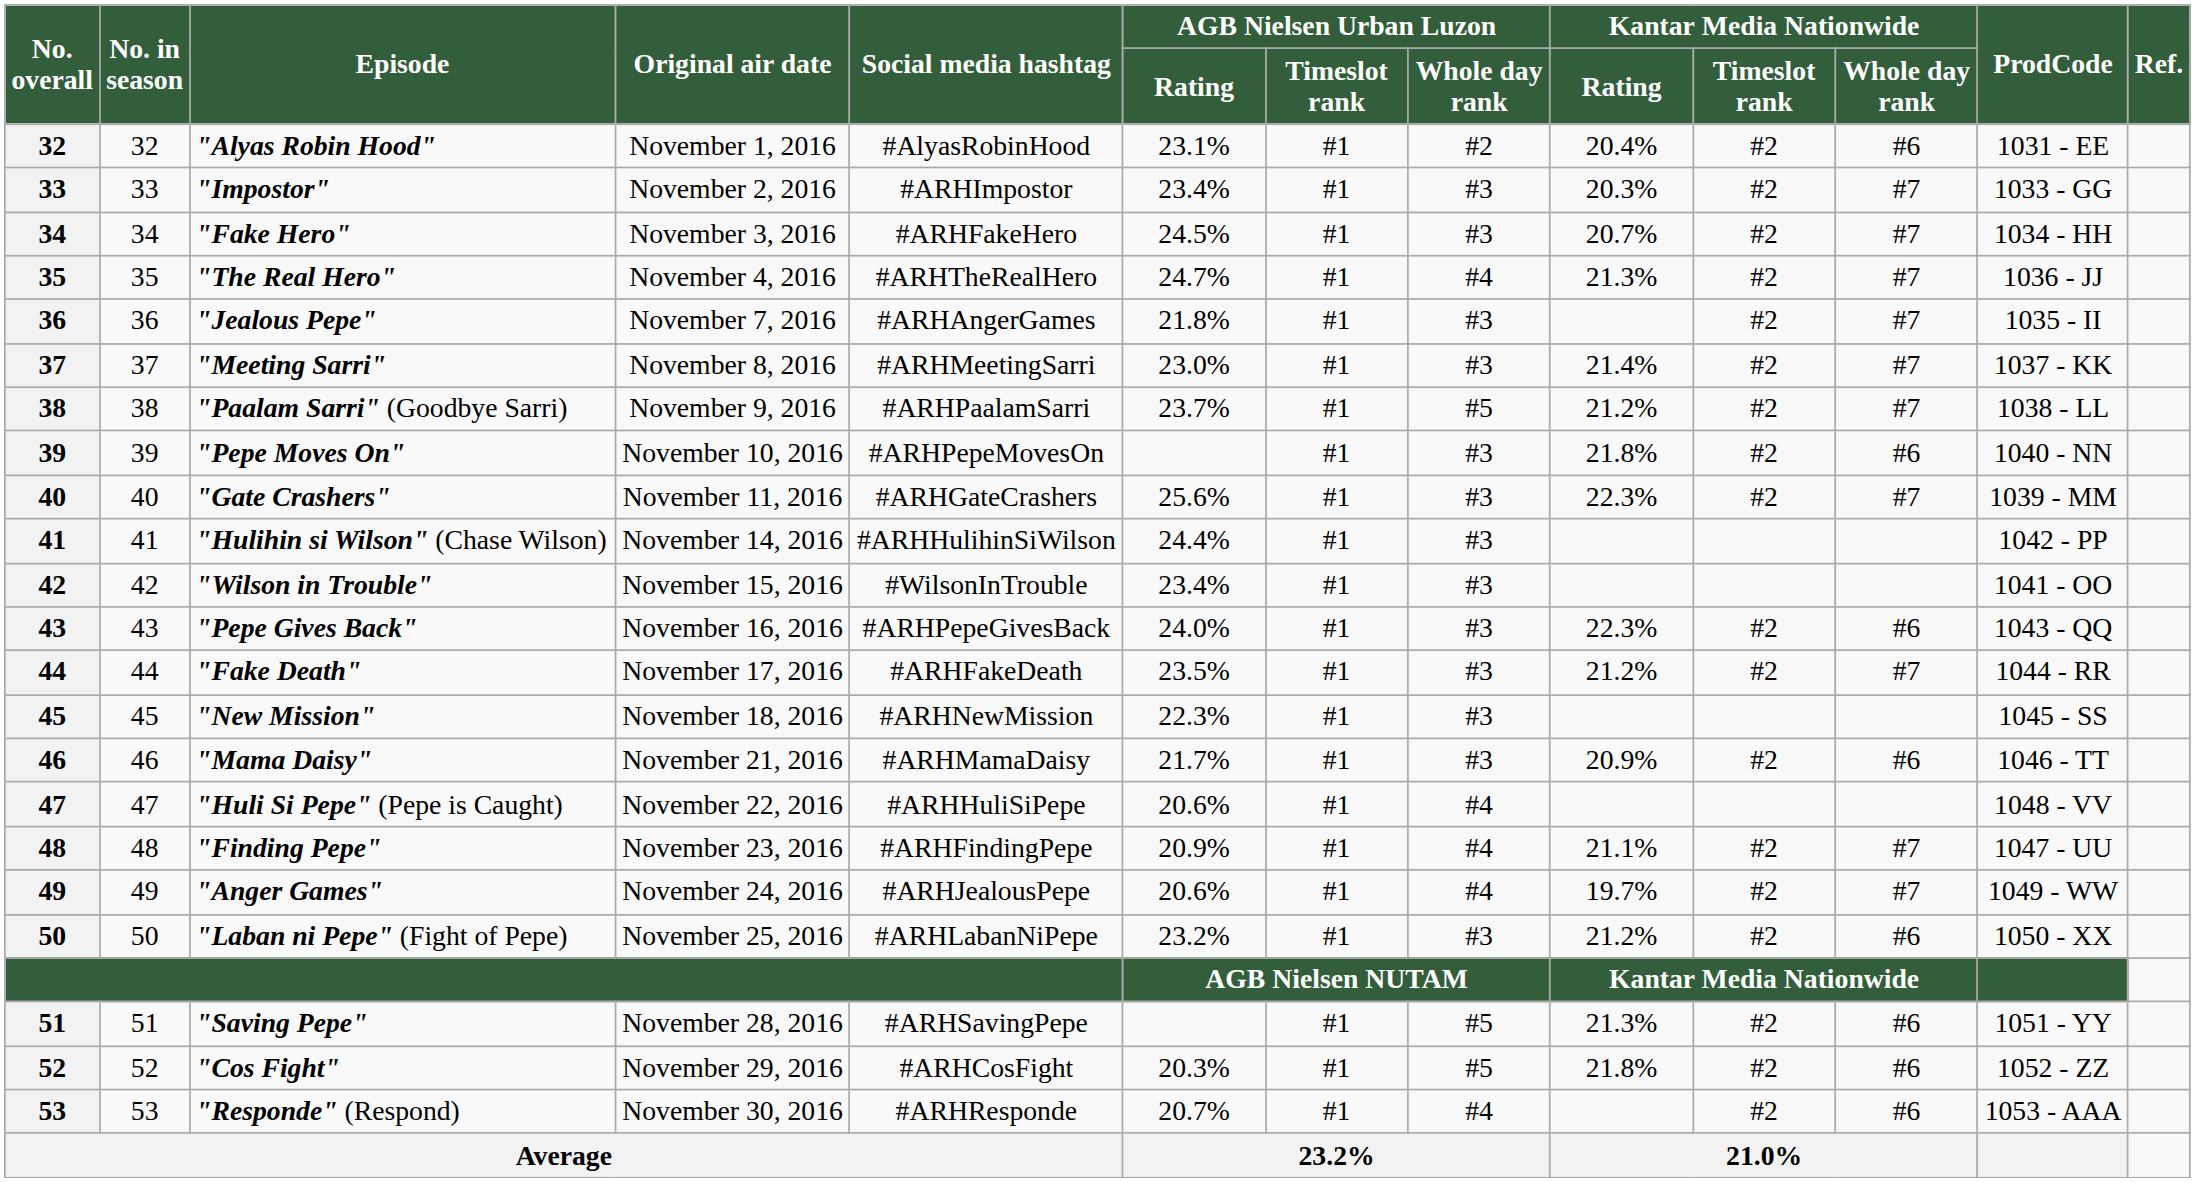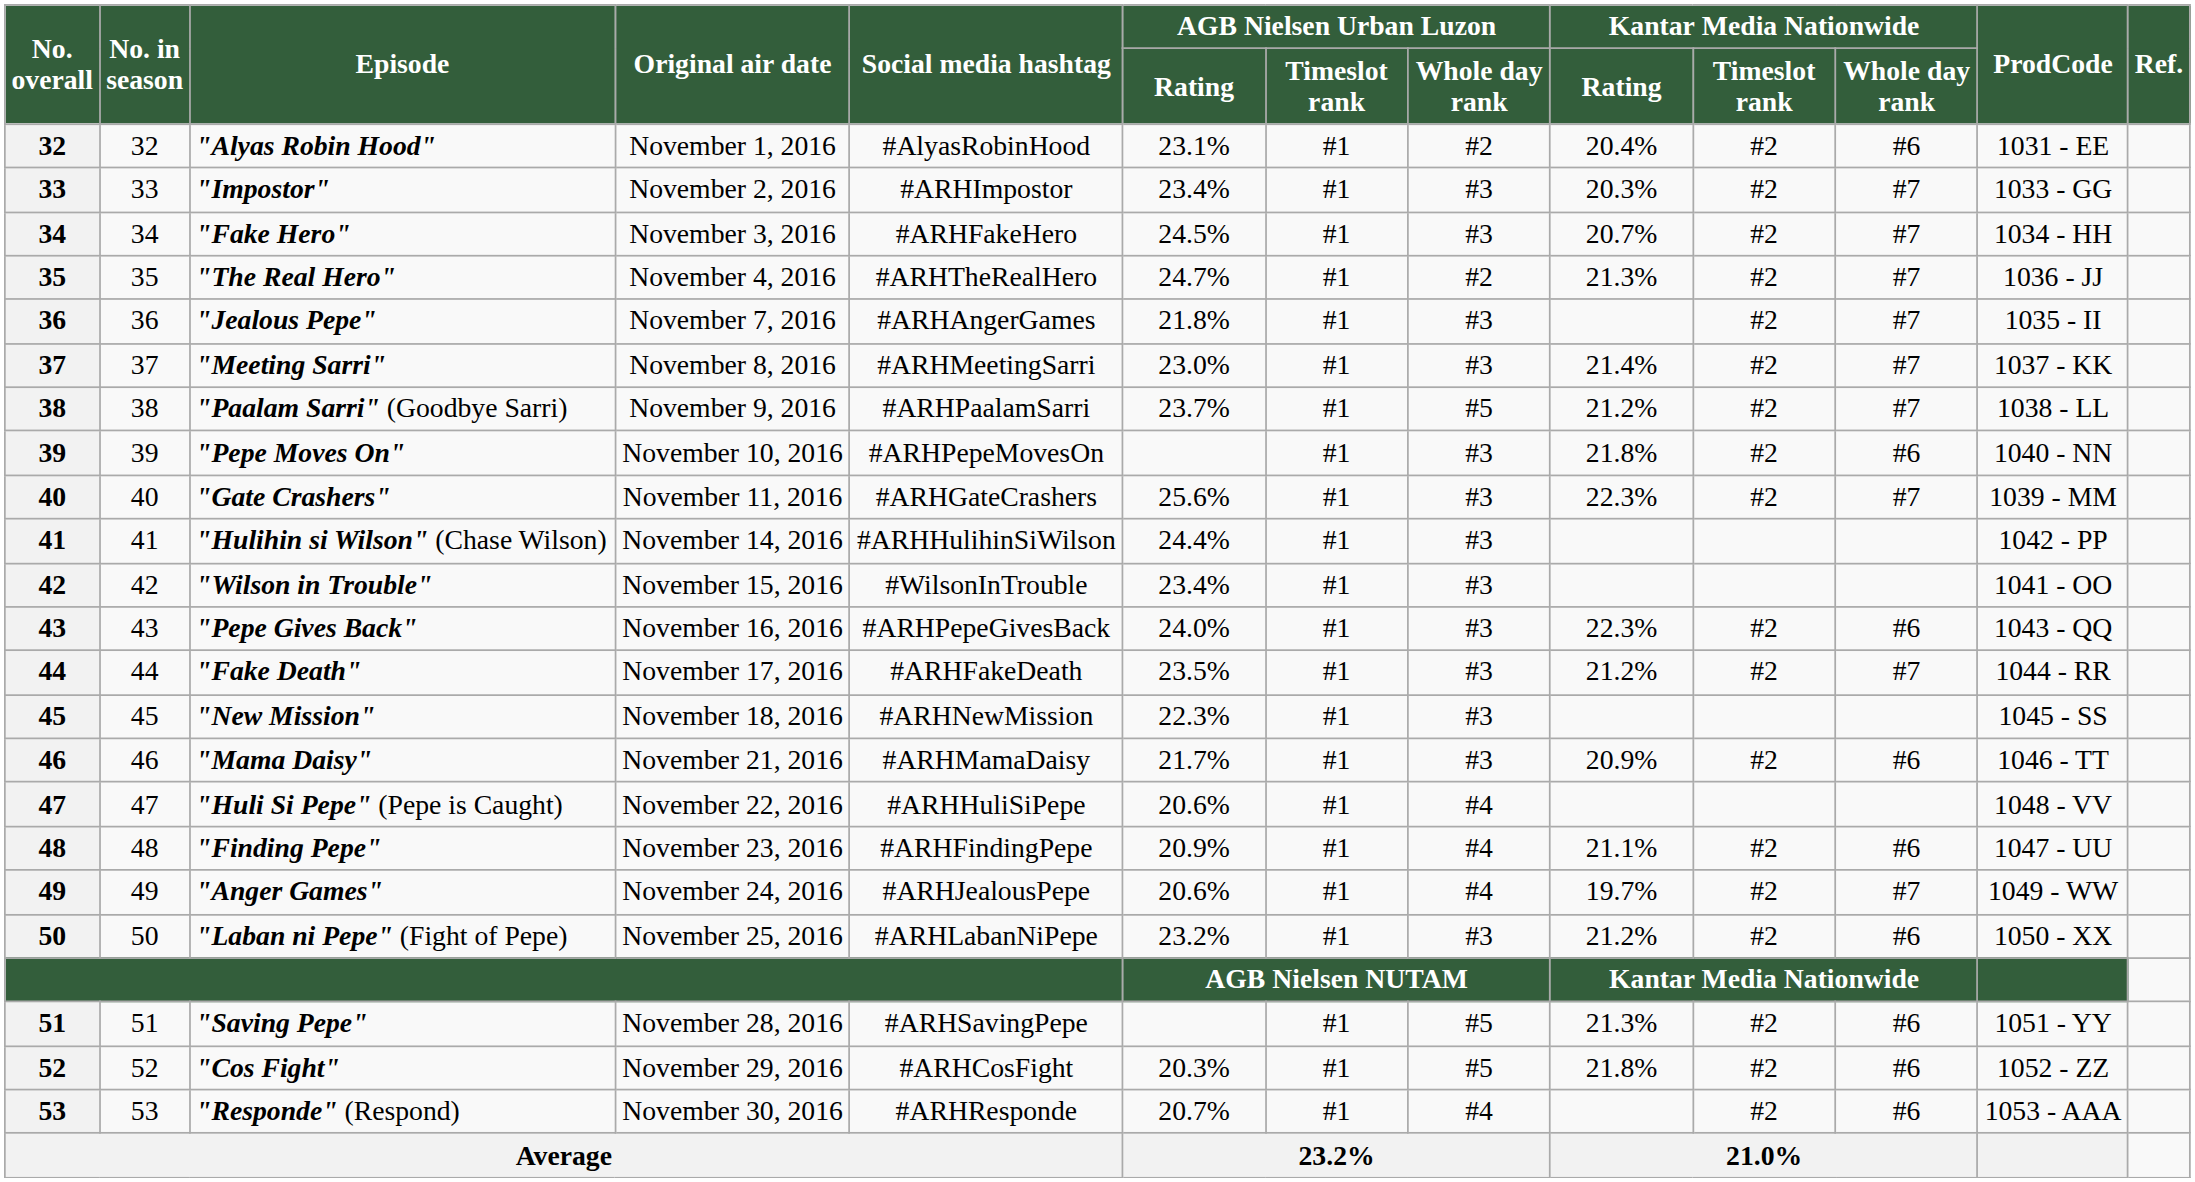(1479, 277) #4 -> (1479, 277) #2
(1907, 847) #7 -> (1907, 847) #6
